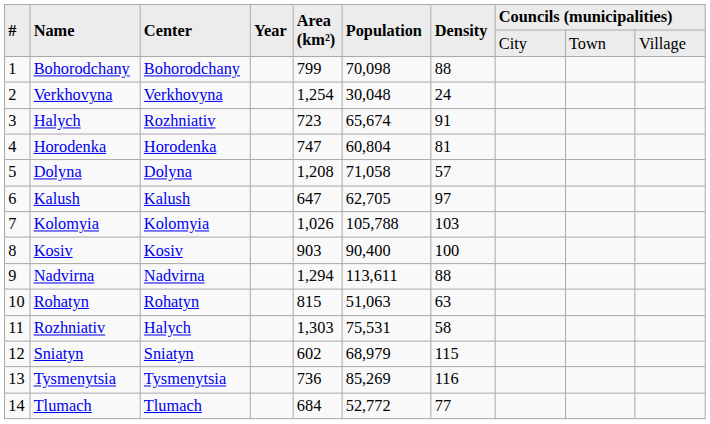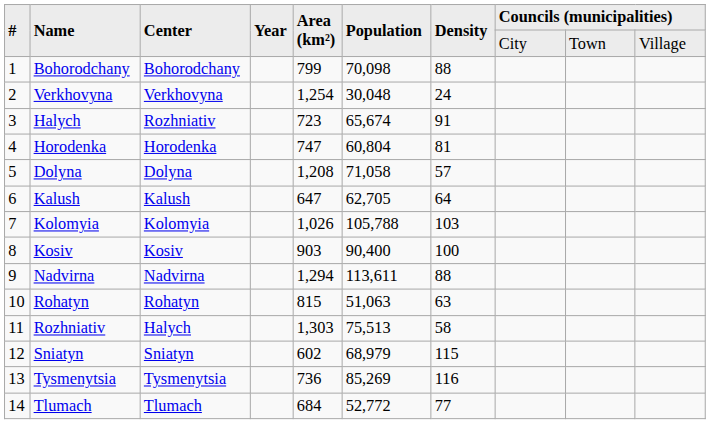(443, 198) 97 -> (443, 198) 64
(368, 328) 75,531 -> (368, 328) 75,513
